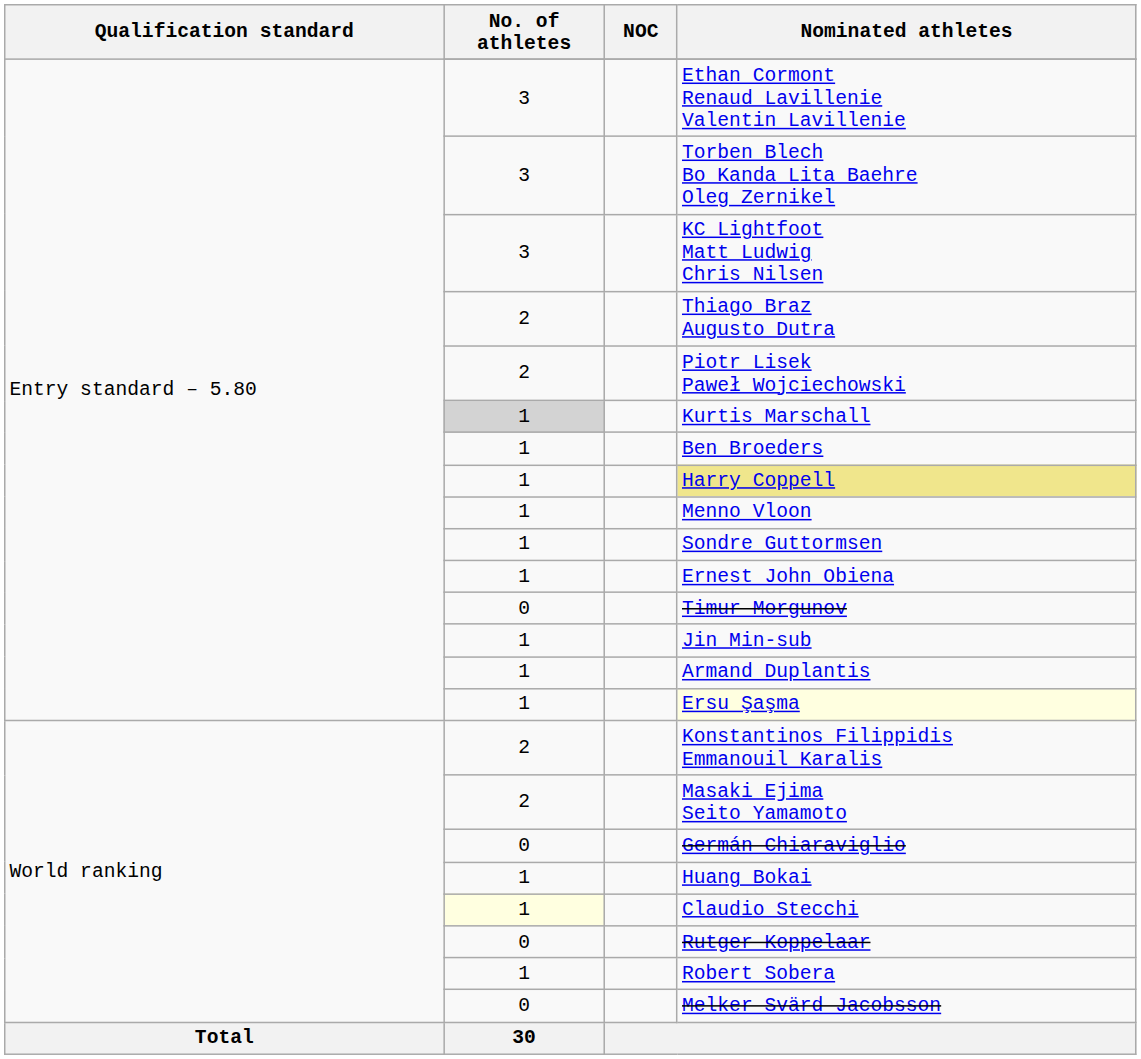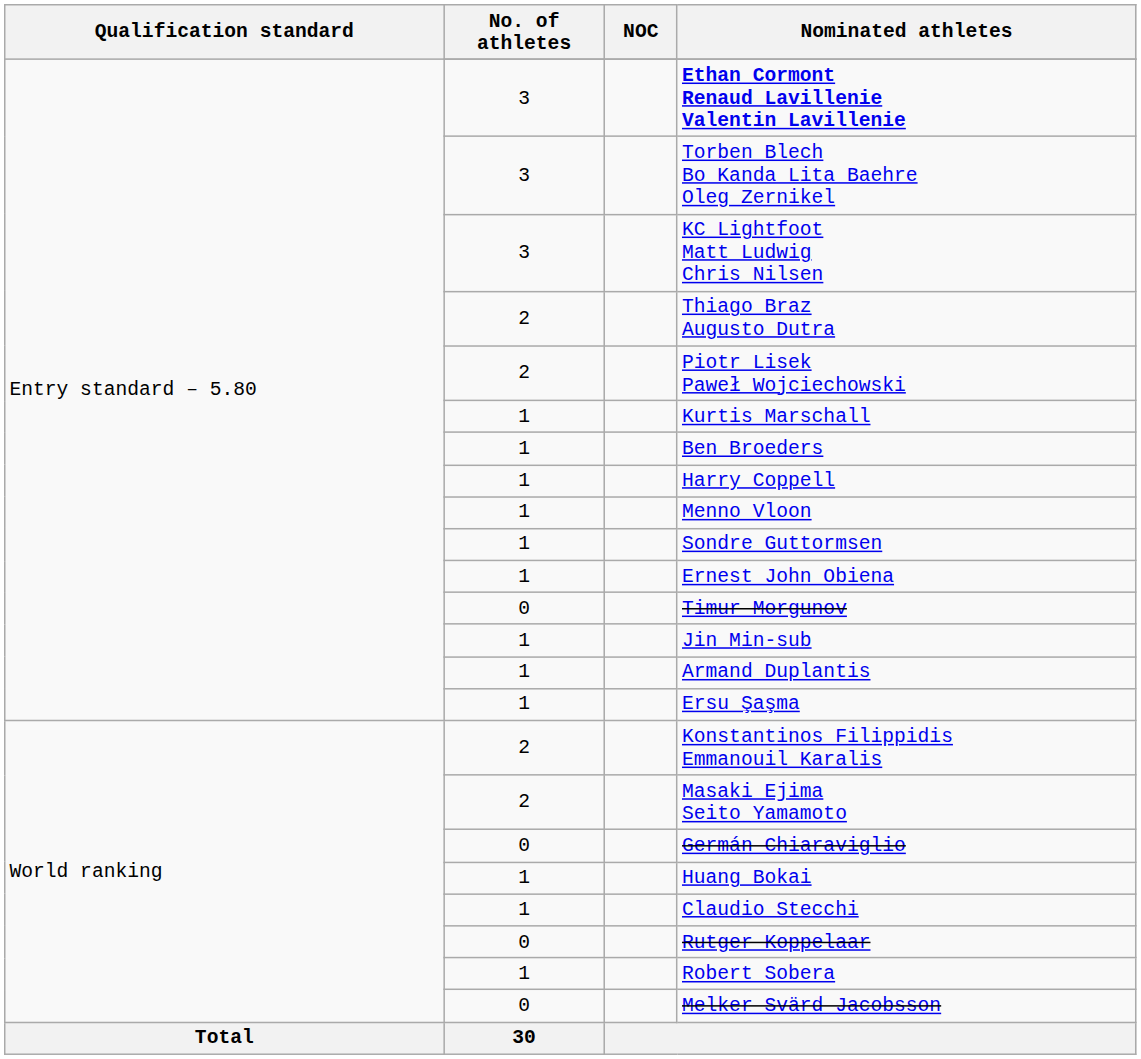(794, 98) normal -> (794, 98) bold
(524, 417) lightgrey background -> (524, 417) no background
(759, 481) khaki background -> (759, 481) no background
(741, 704) lightyellow background -> (741, 704) no background
(524, 910) lightyellow background -> (524, 910) no background
